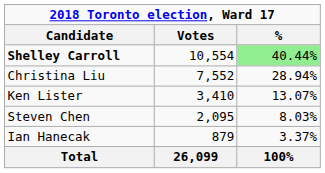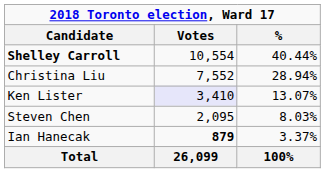(294, 55) lightgreen background -> (294, 55) no background
(215, 96) no background -> (215, 96) lavender background
(223, 137) normal -> (223, 137) bold
